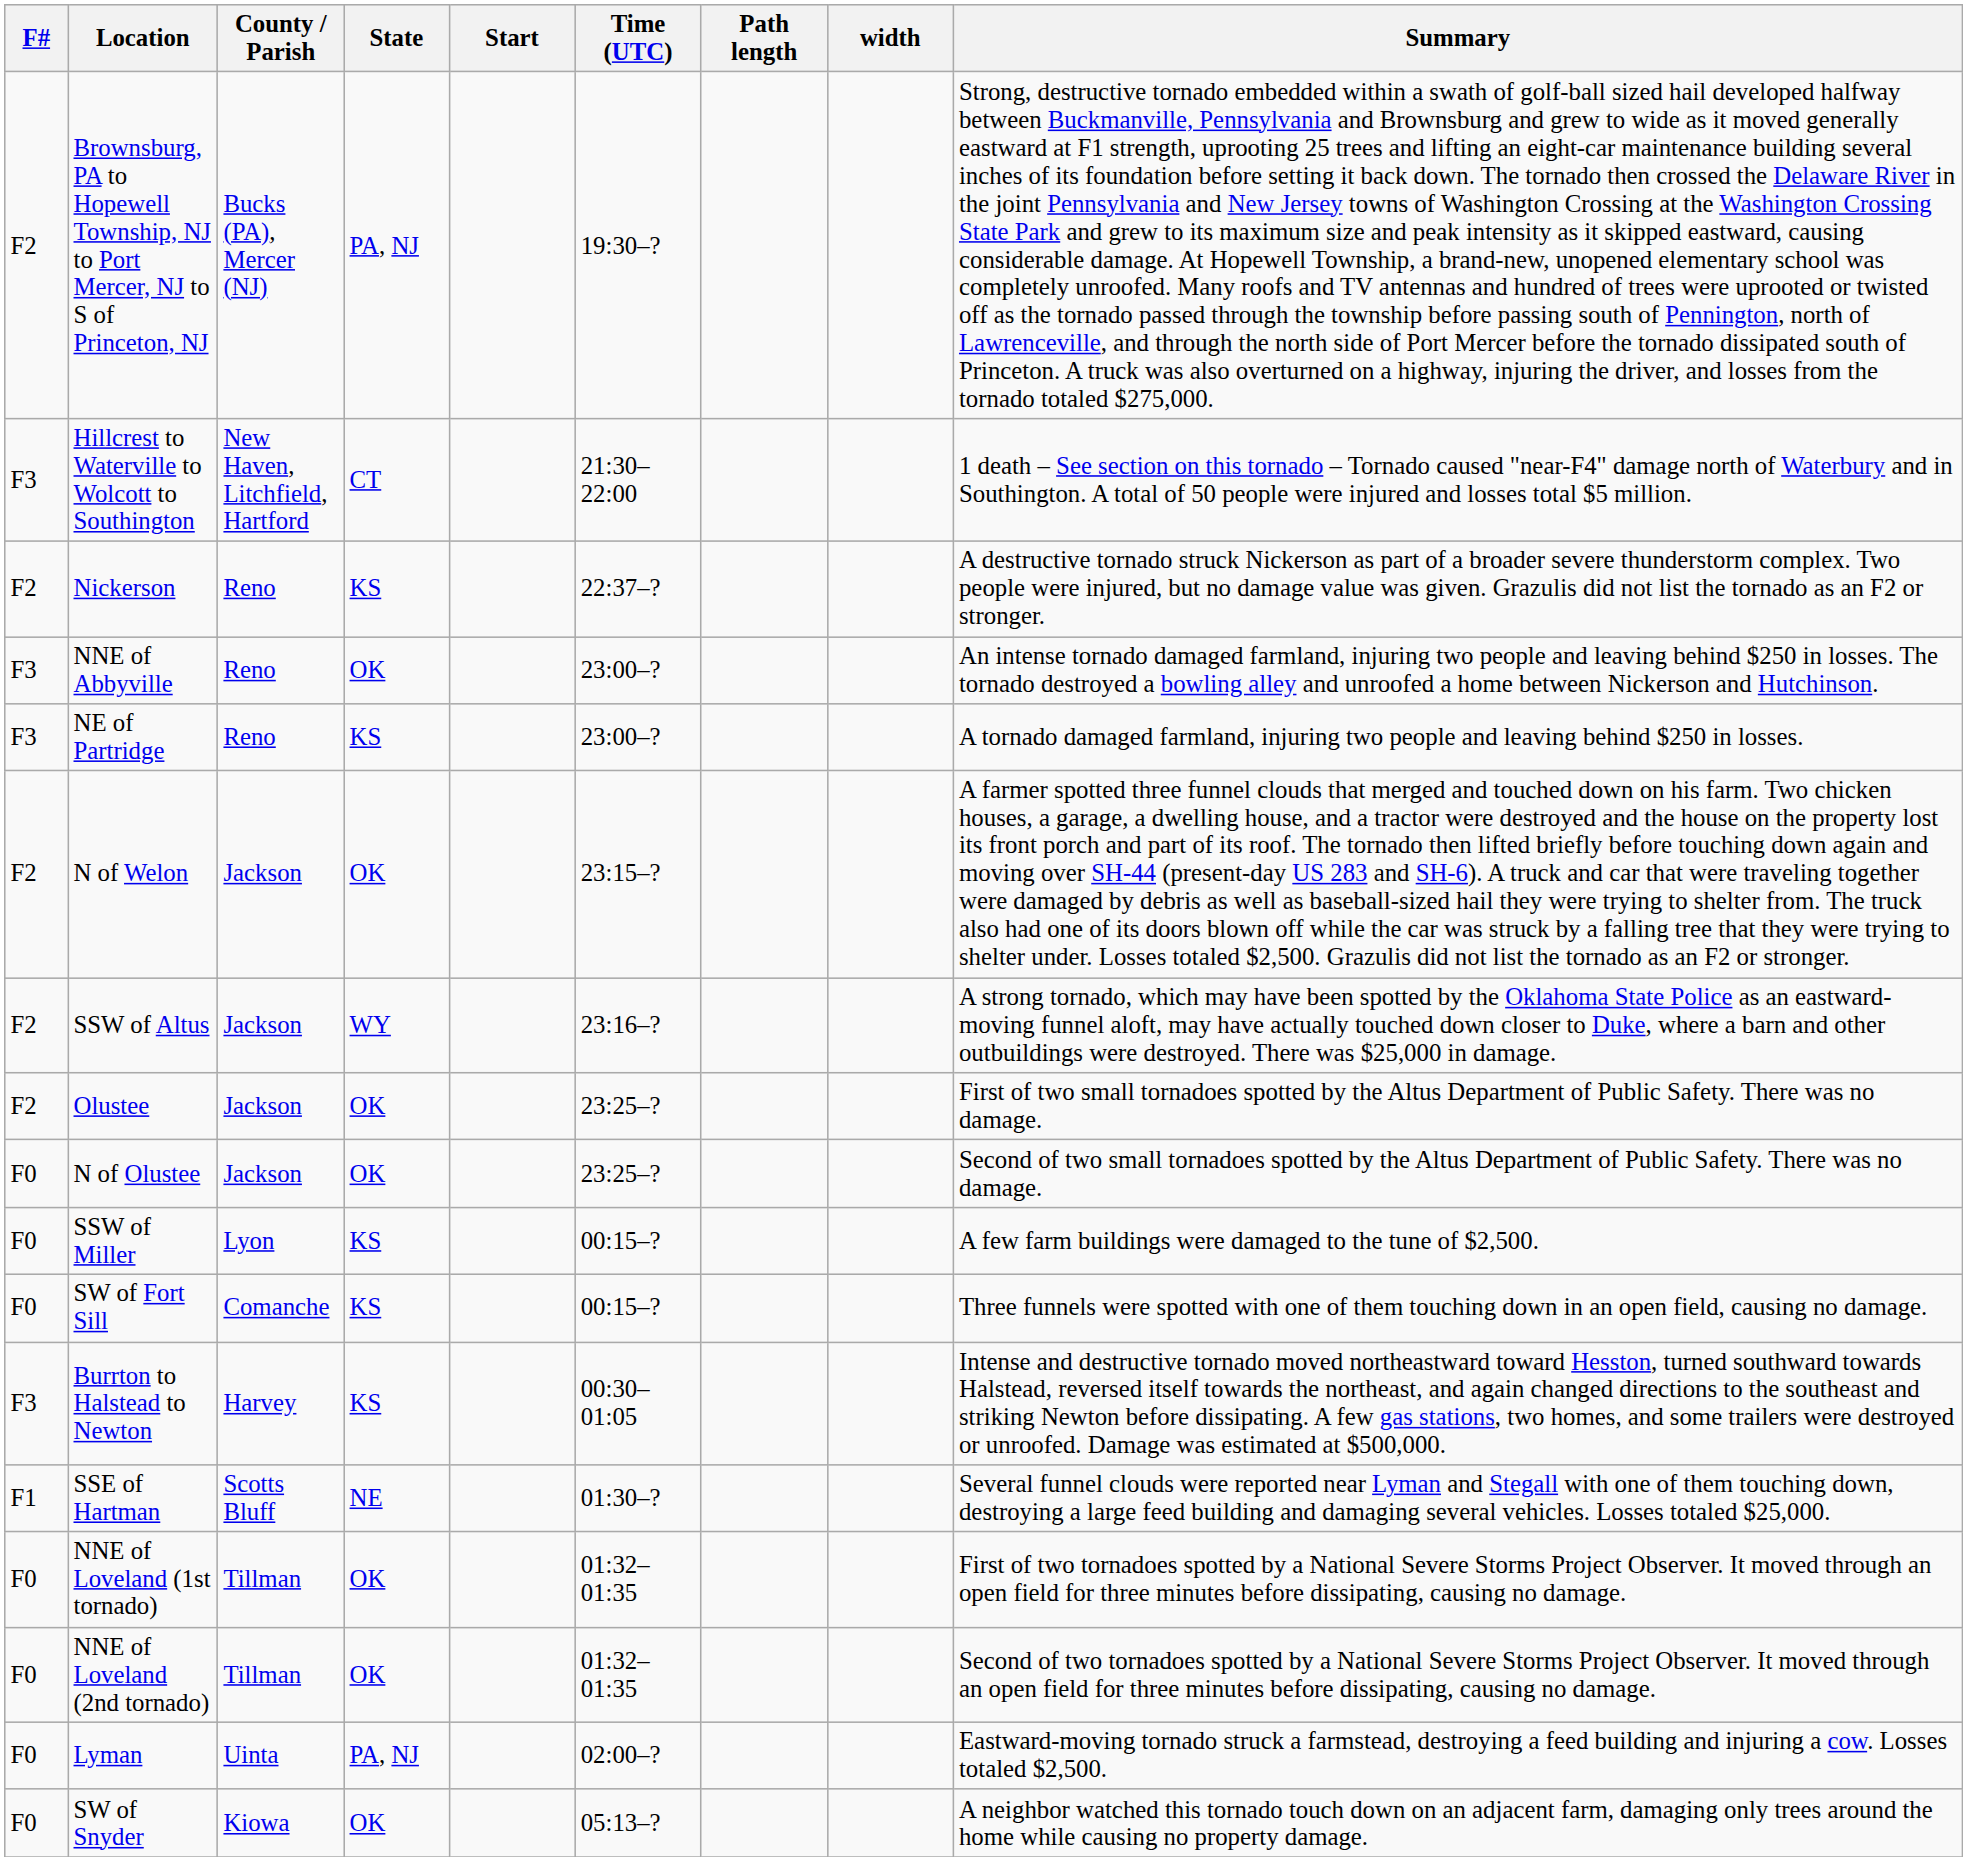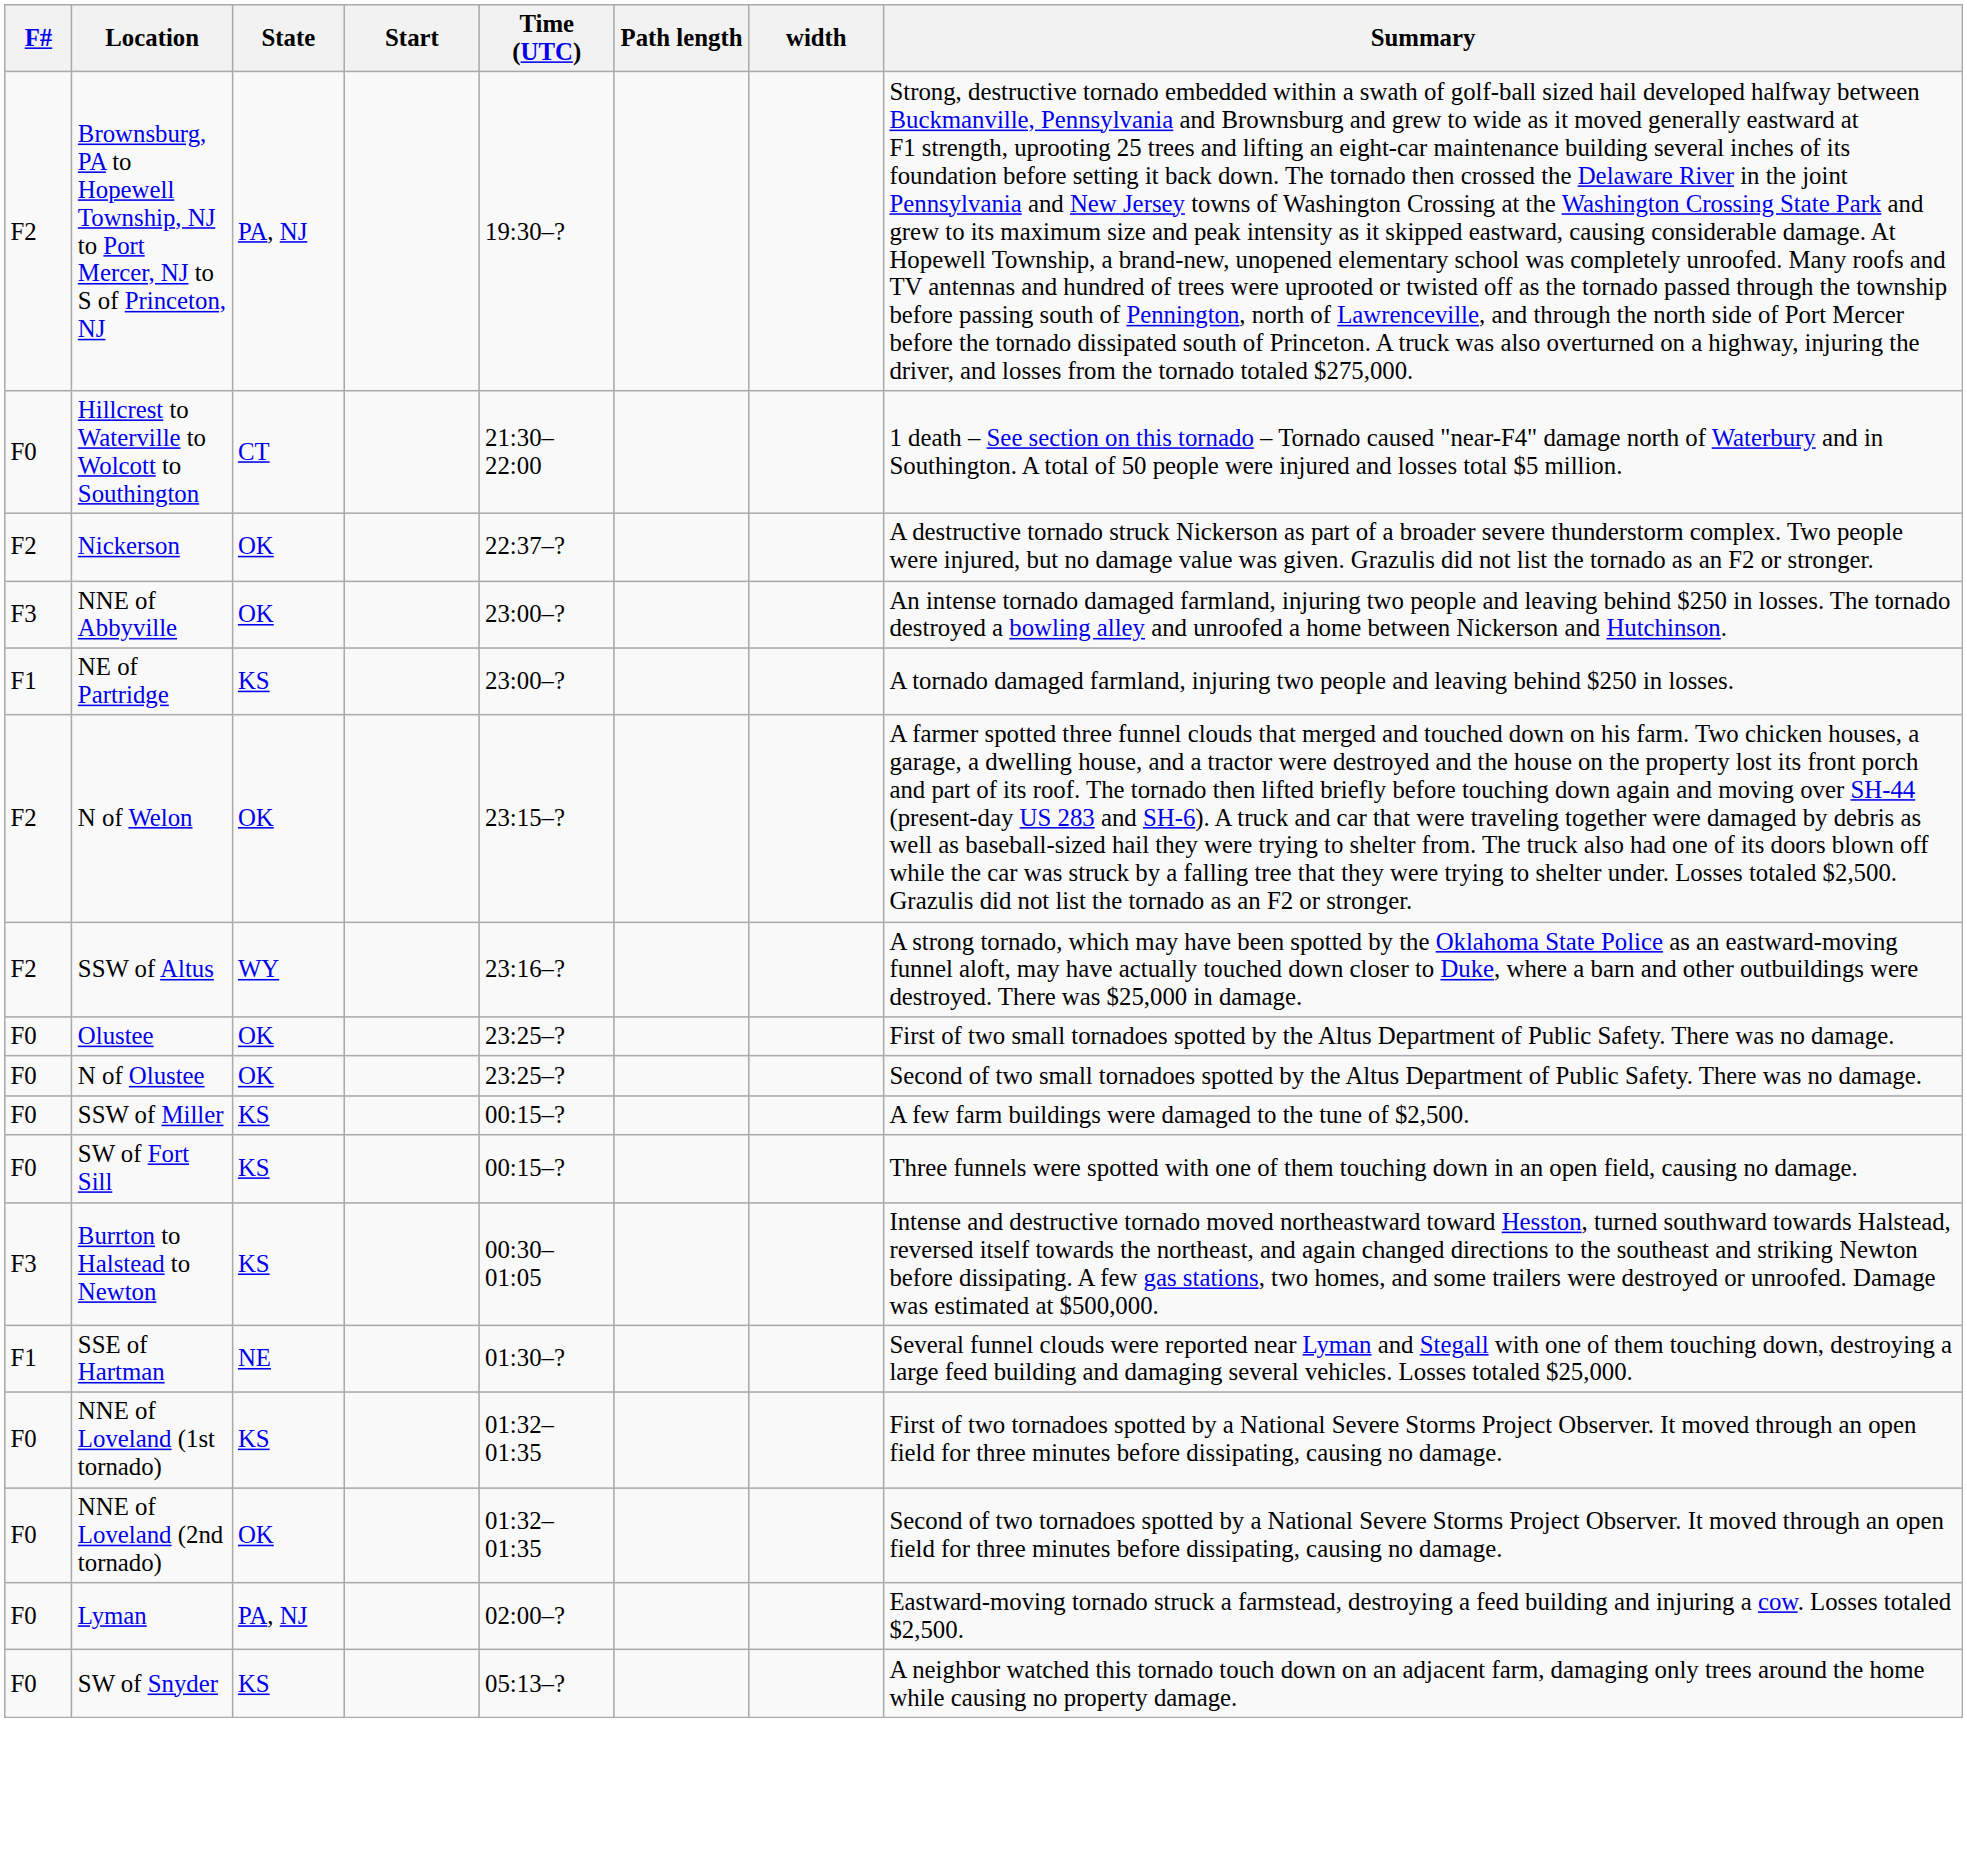- column: (281, 38)
(24, 479) F3 -> (24, 451) F0
(365, 588) KS -> (256, 546) OK
(24, 736) F3 -> (24, 681) F1
(24, 1106) F2 -> (24, 1036) F0
(367, 1579) OK -> (254, 1439) KS
(367, 1822) OK -> (254, 1683) KS
